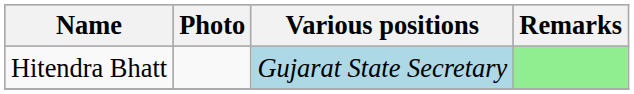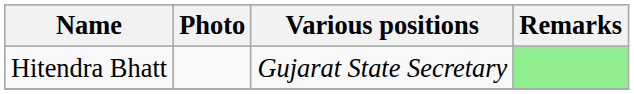(382, 67) lightblue background -> (382, 67) no background
